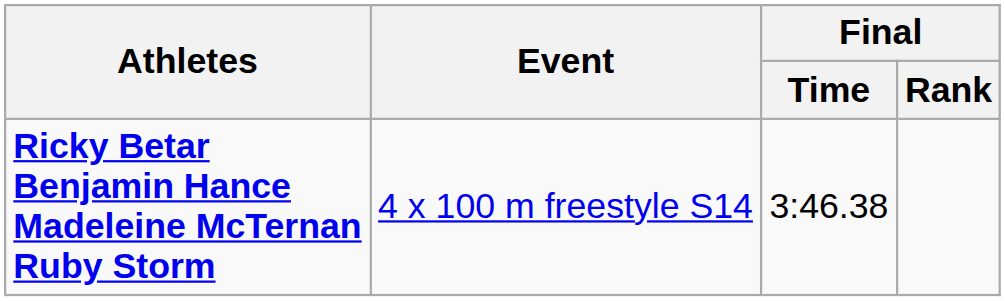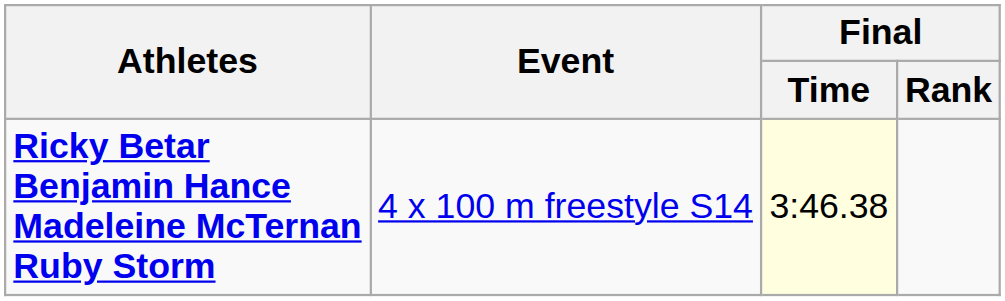(829, 206) no background -> (829, 206) lightyellow background
